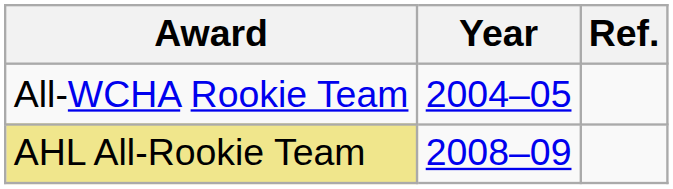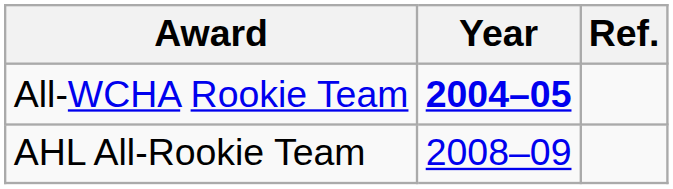(499, 93) normal -> (499, 93) bold
(190, 152) khaki background -> (190, 152) no background
